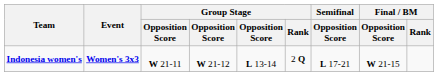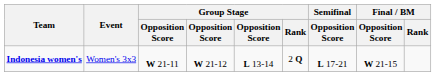(112, 58) bold -> (111, 58) normal
